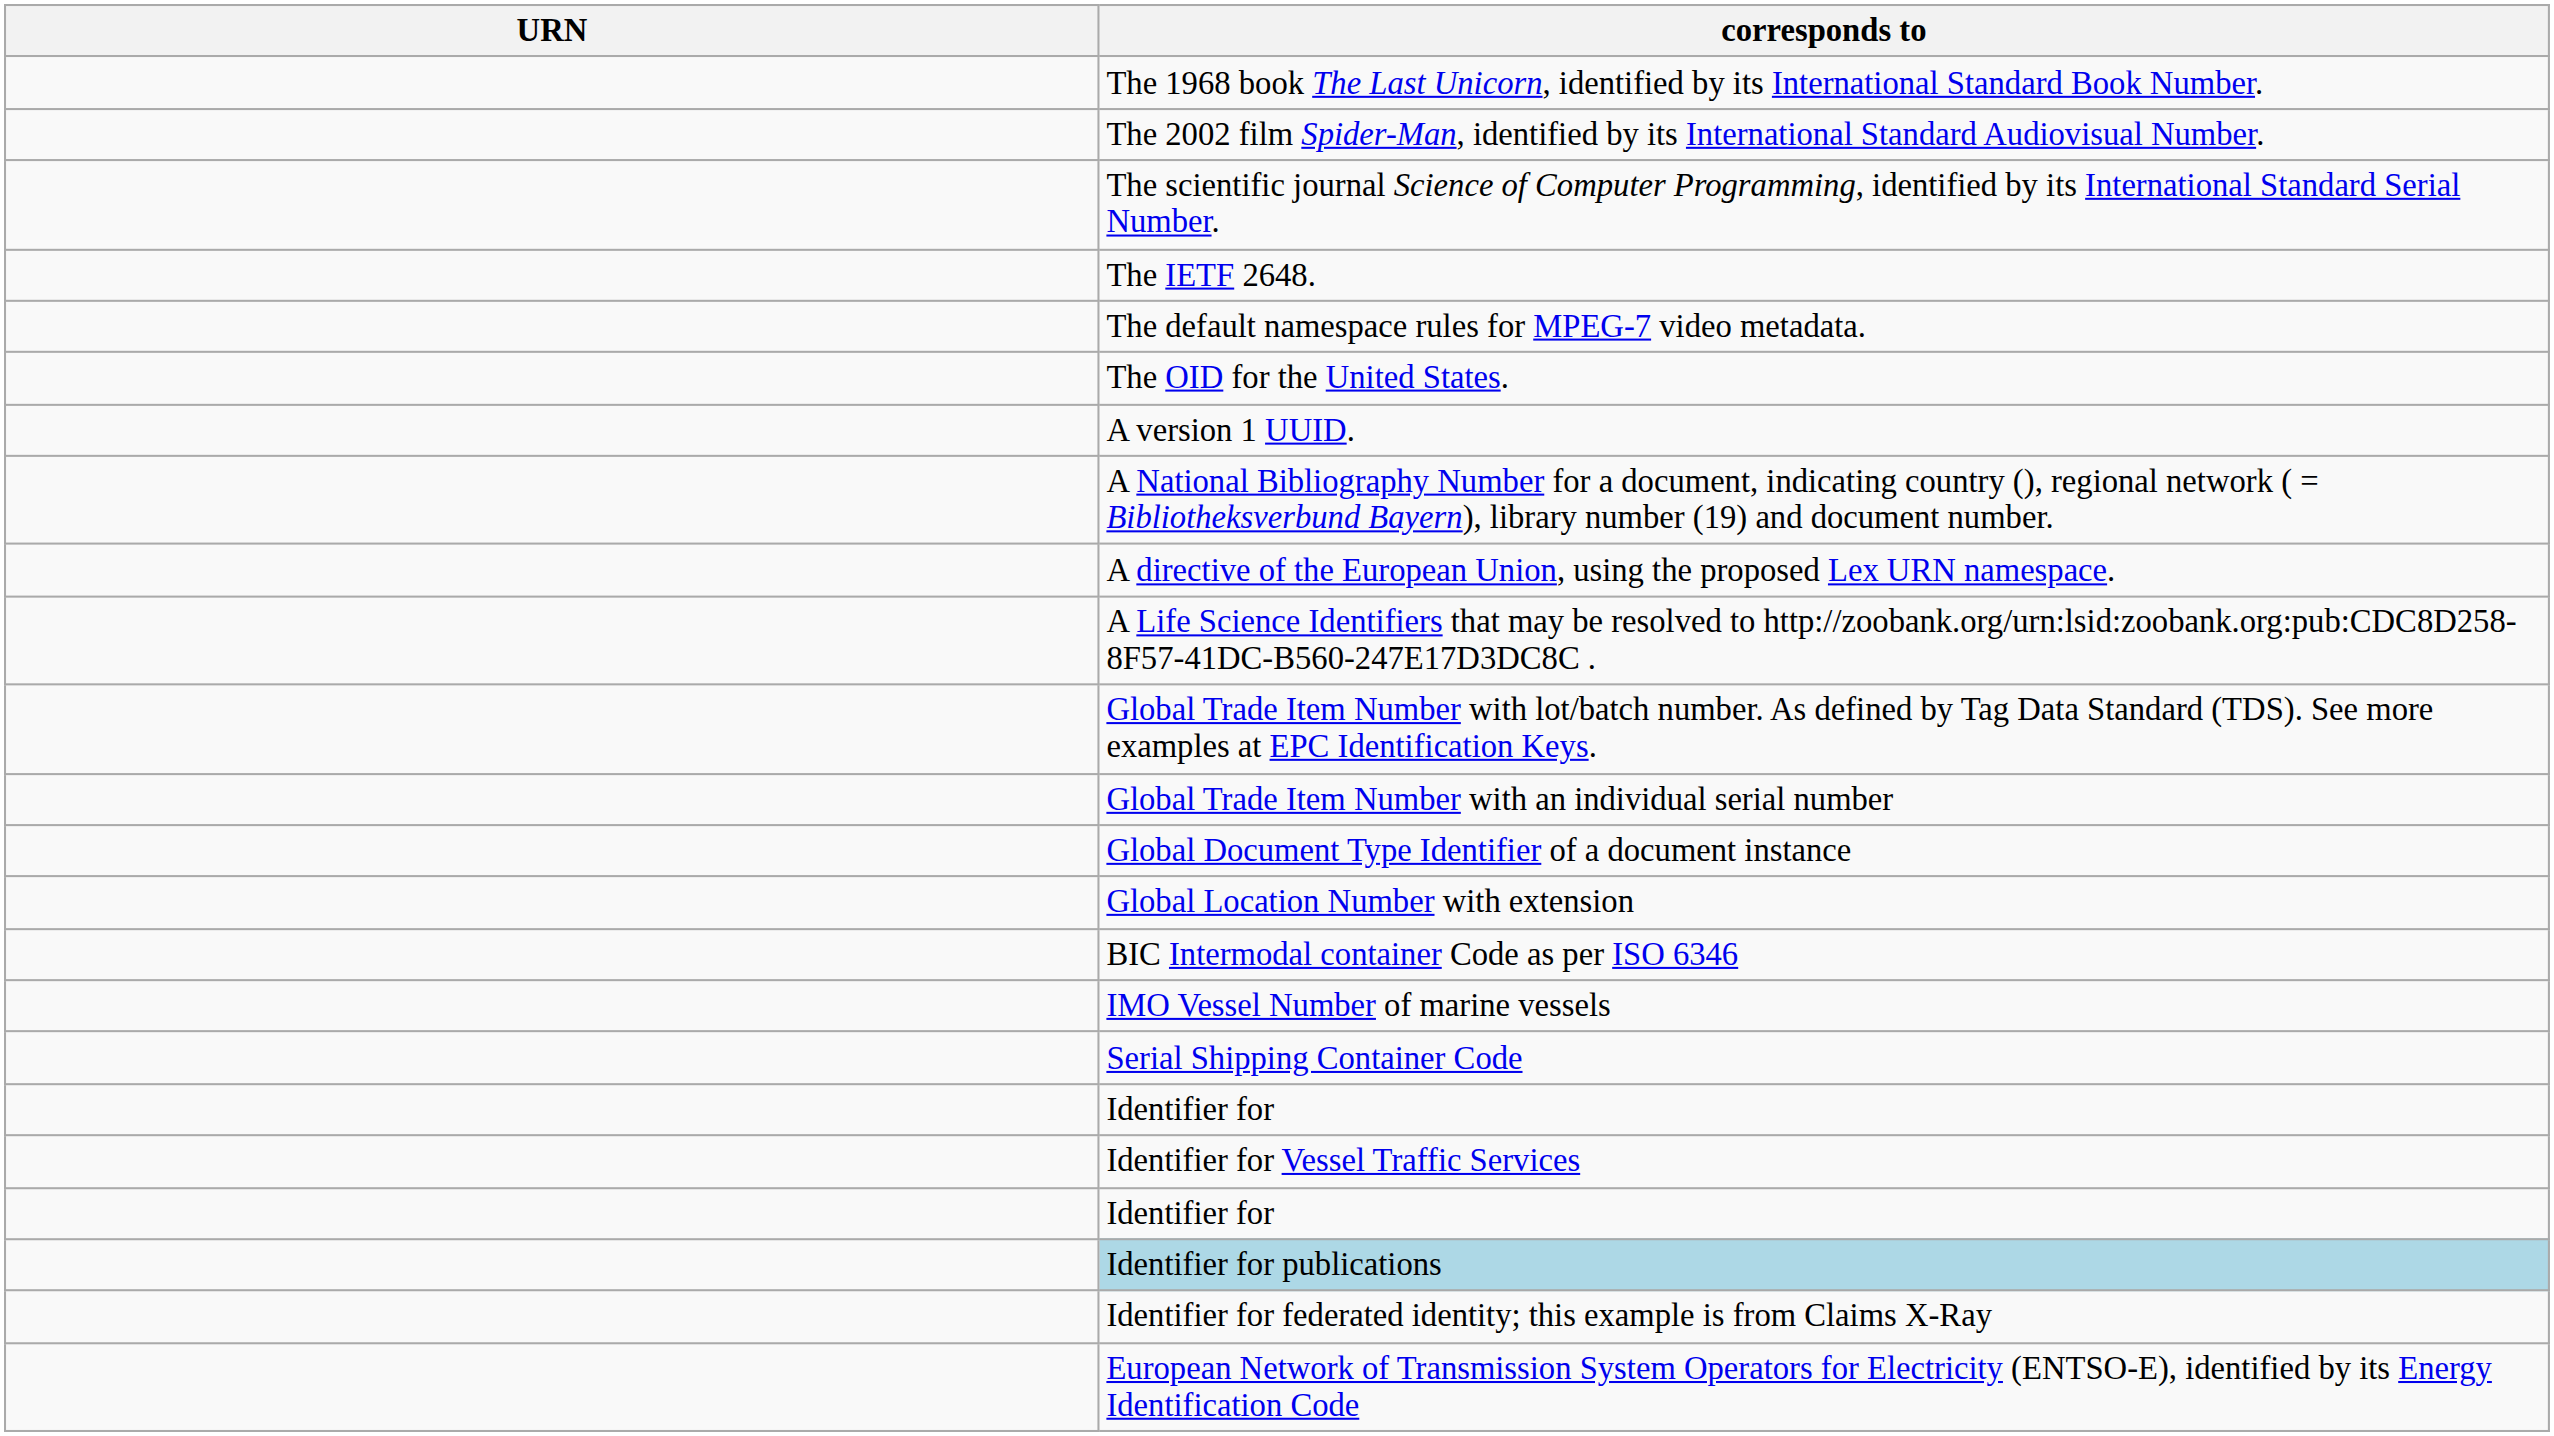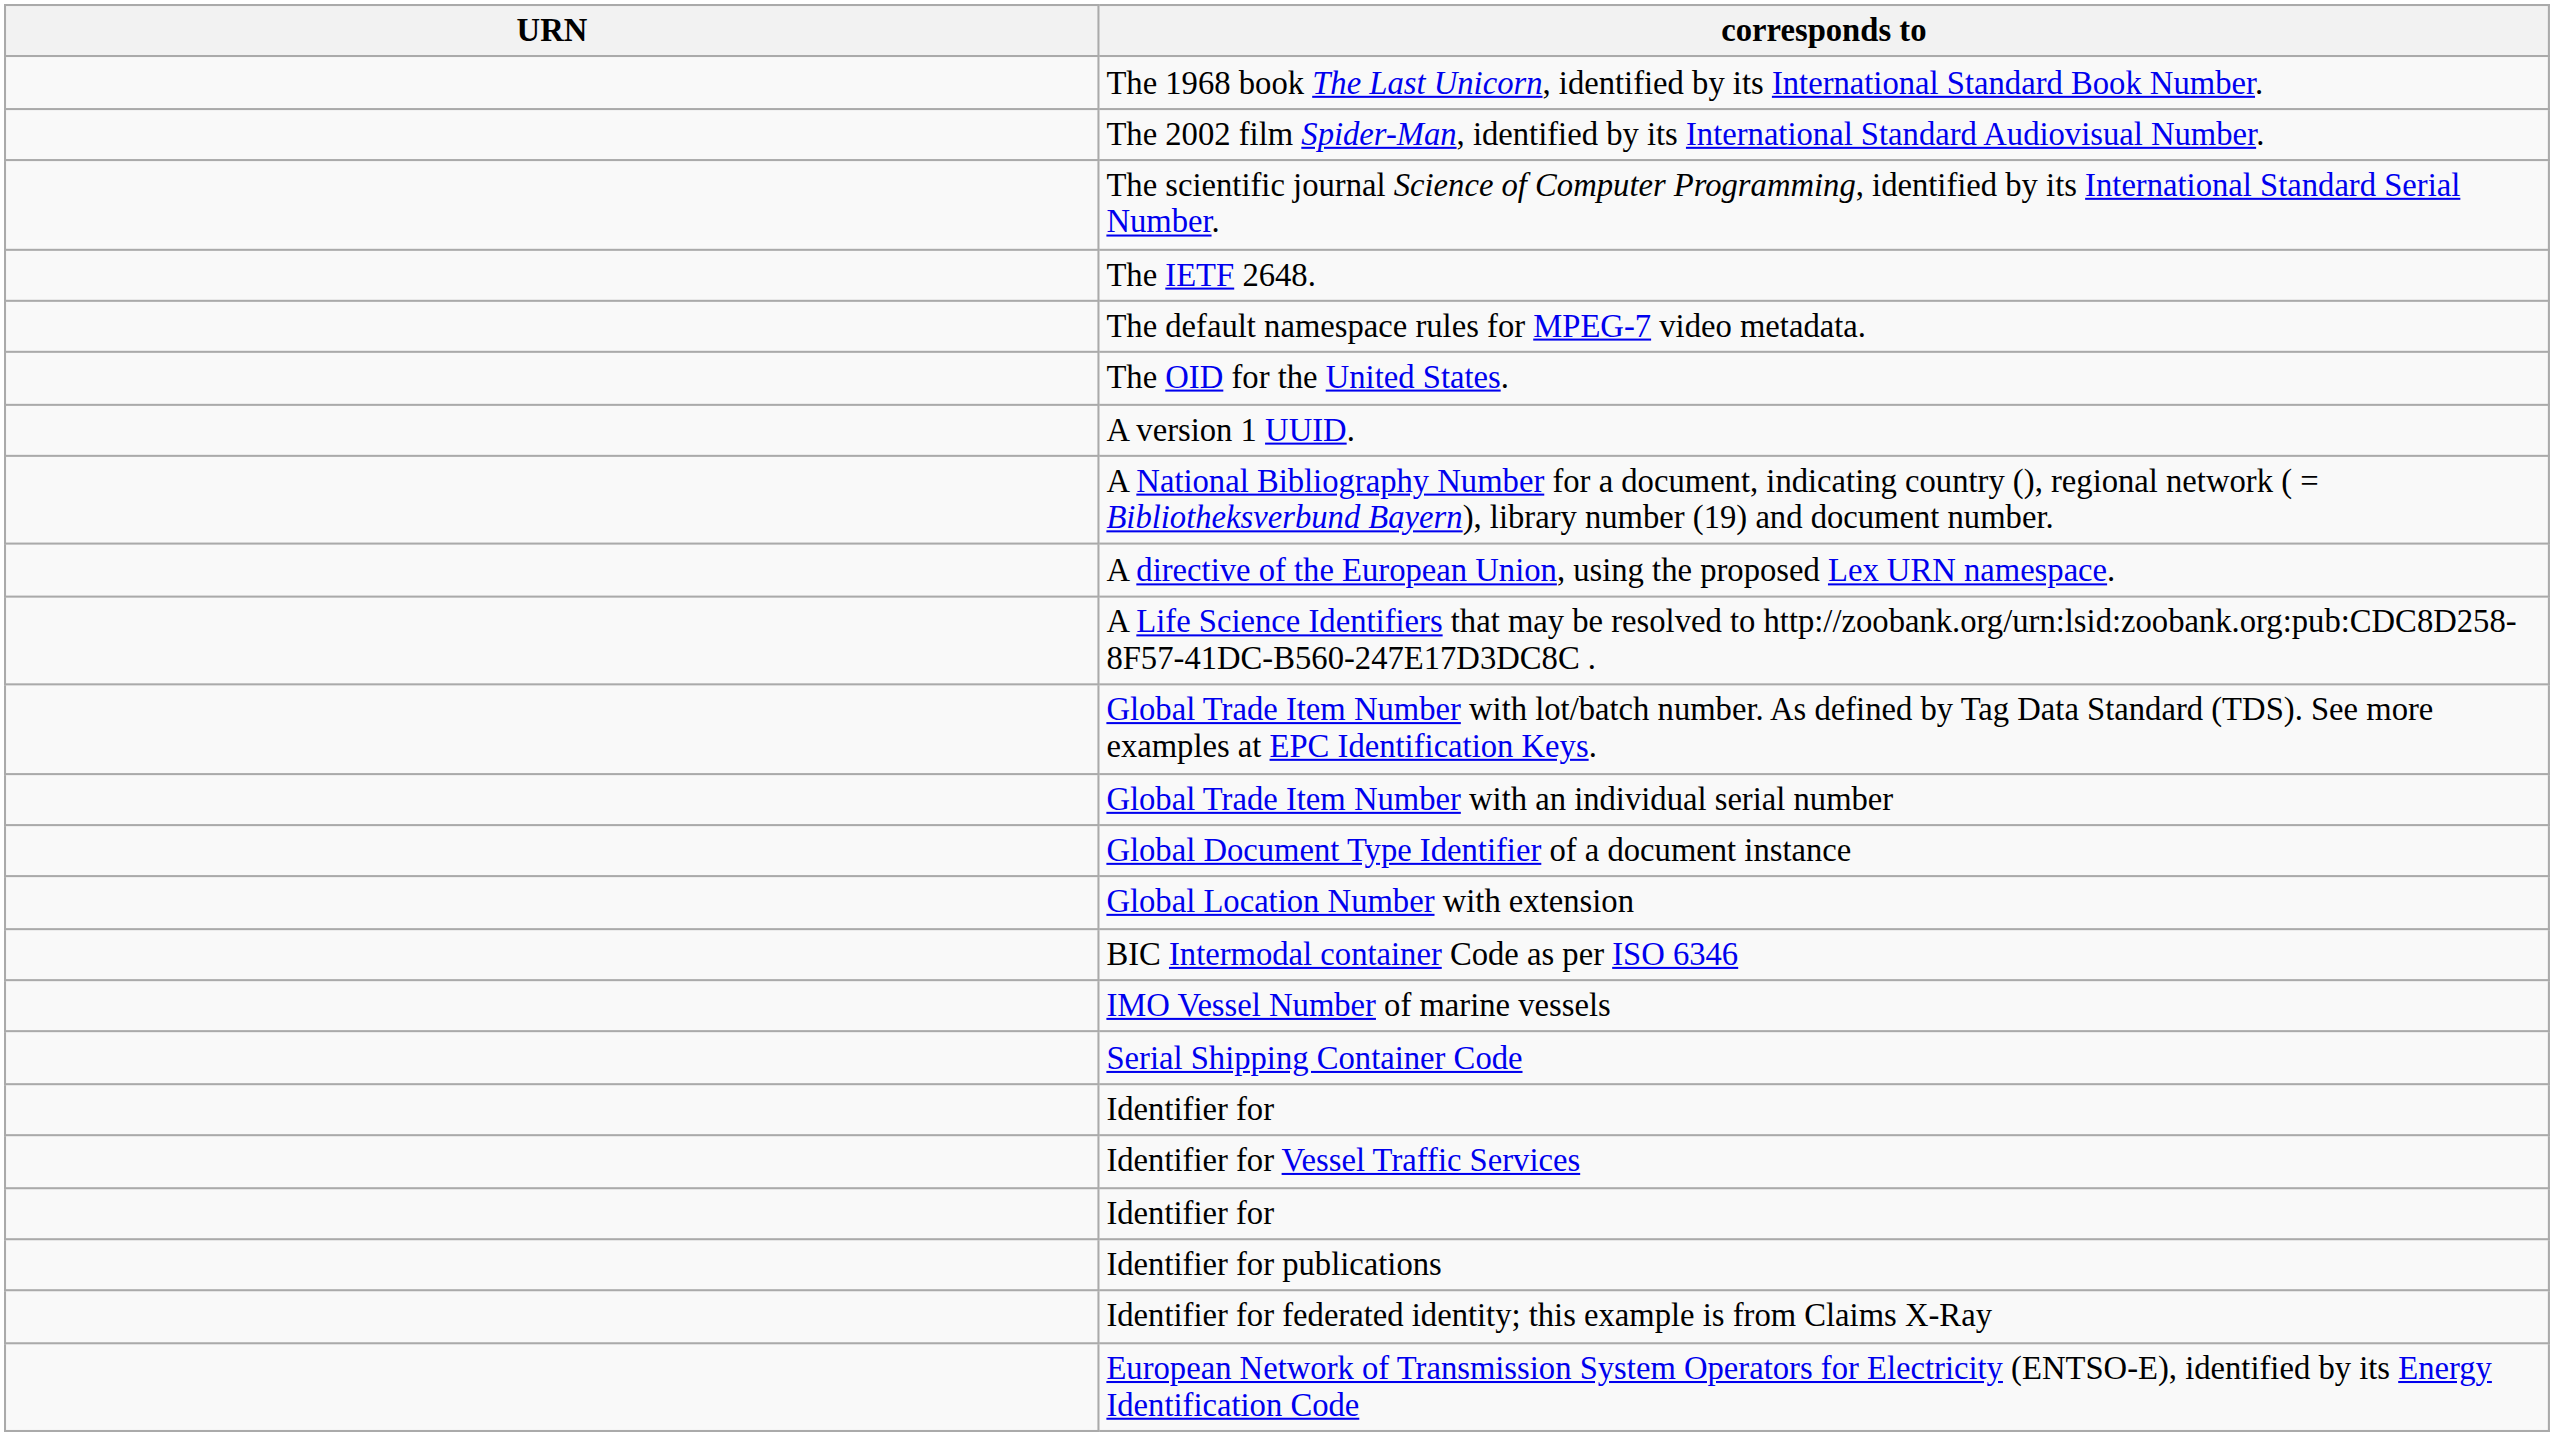(1274, 1264) lightblue background -> (1274, 1264) no background
